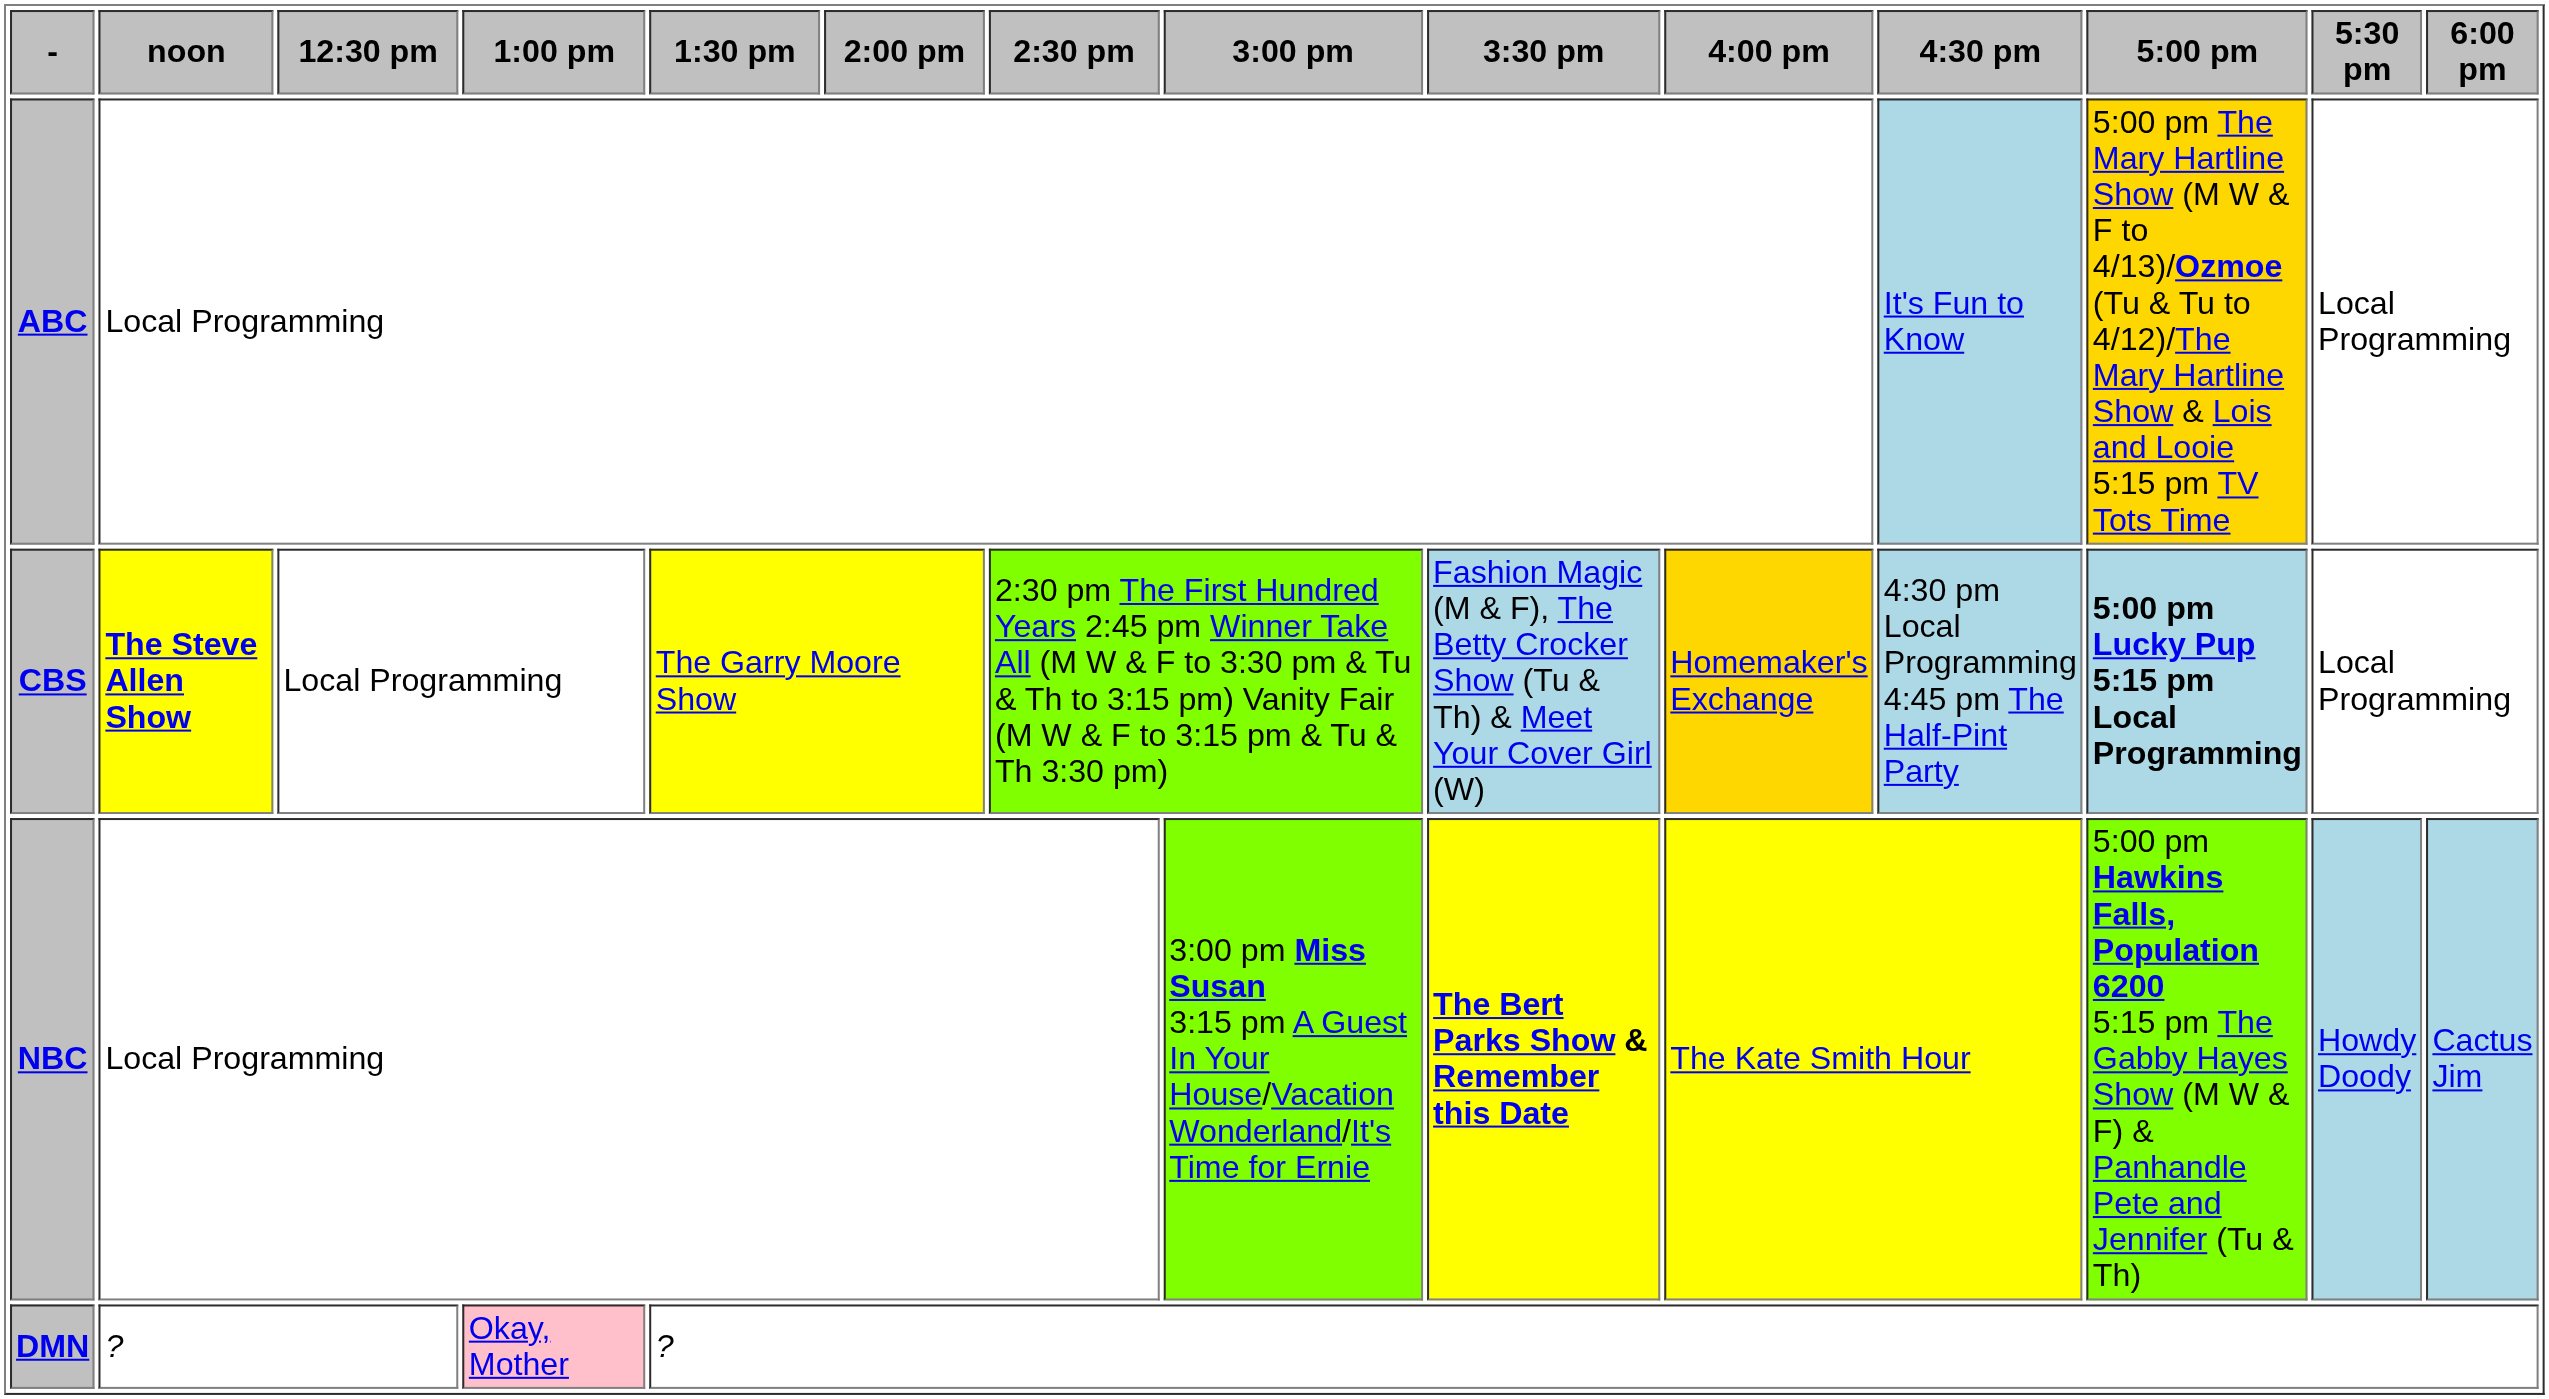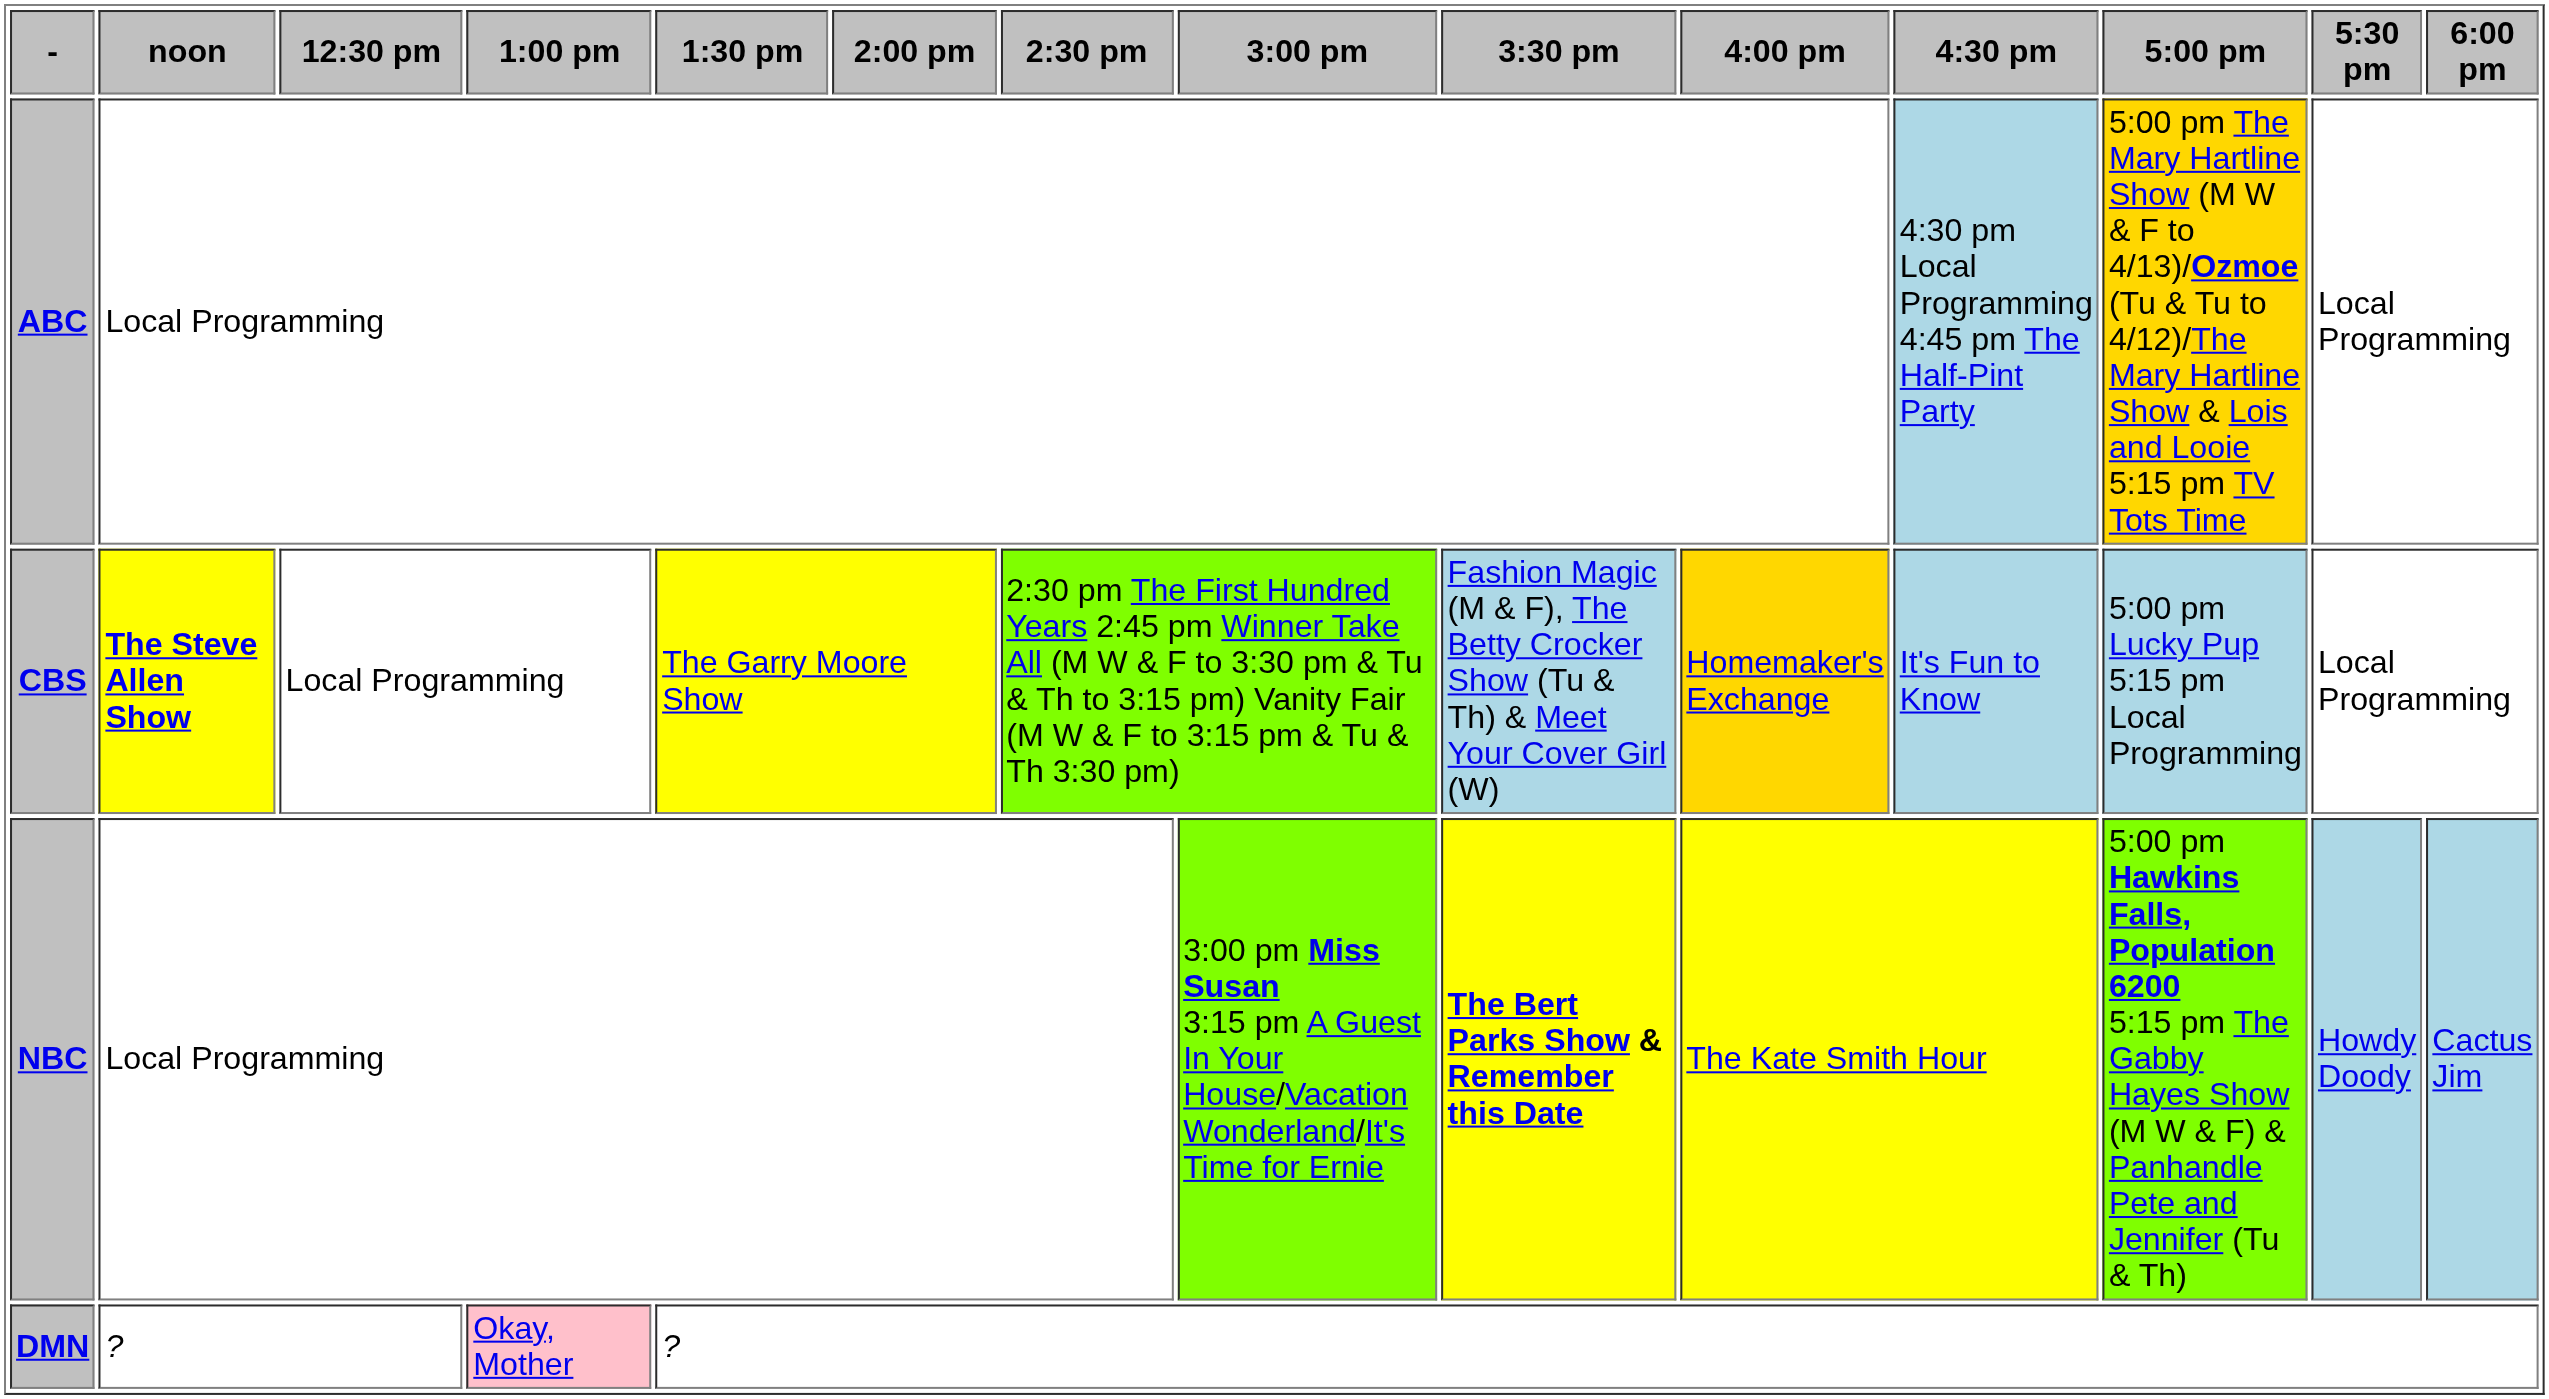(1954, 321) It's Fun to Know -> (1996, 321) 4:30 pm Local Programming 4:45 pm The Half-Pint Party
(1980, 680) 4:30 pm Local Programming 4:45 pm The Half-Pint Party -> (1970, 680) It's Fun to Know
(2197, 680) bold -> (2205, 680) normal
